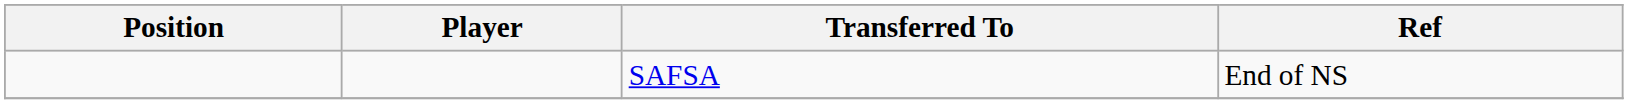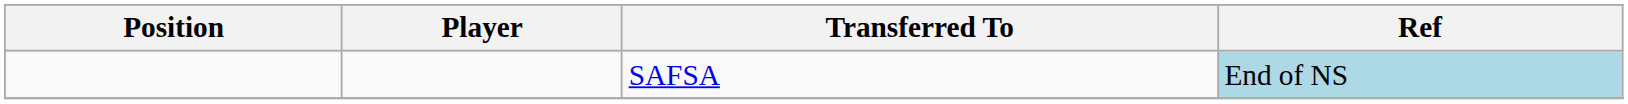(1286, 74) no background -> (1286, 74) lightblue background
